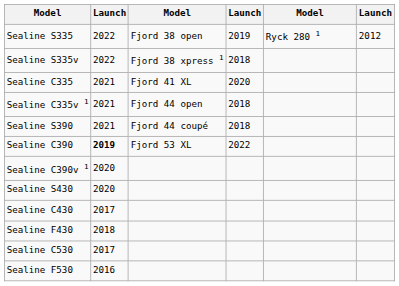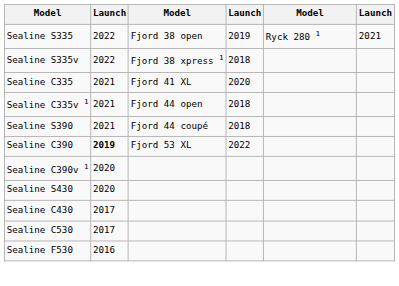(370, 36) 2012 -> (370, 36) 2021
- row: (40, 230)
